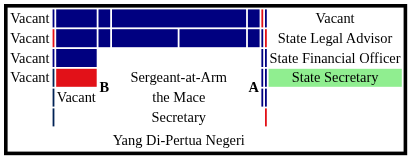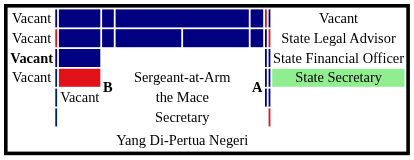(30, 58) normal -> (32, 58) bold
